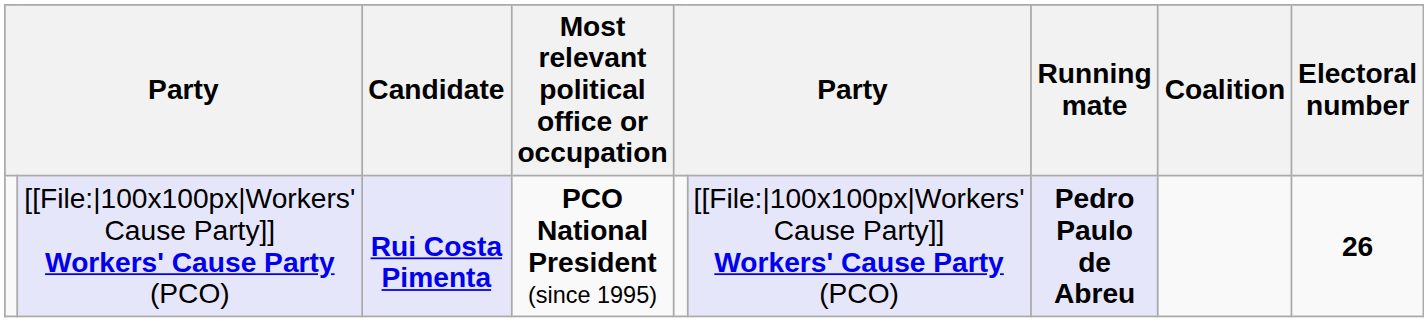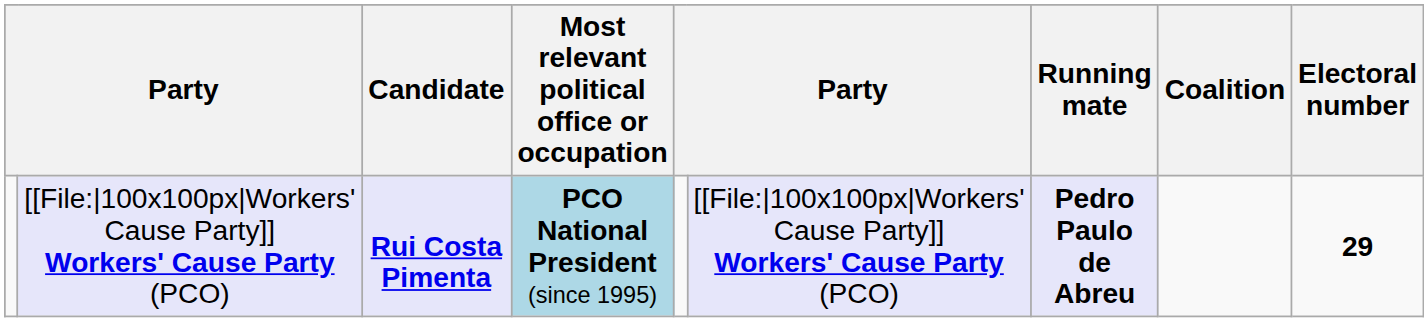(592, 245) no background -> (592, 245) lightblue background
(1358, 245) 26 -> (1358, 245) 29
